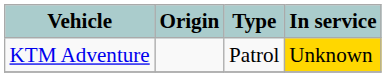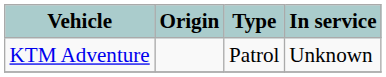(331, 54) gold background -> (331, 54) no background
